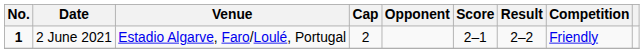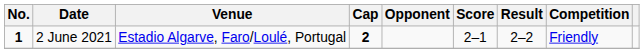(366, 37) normal -> (366, 37) bold
